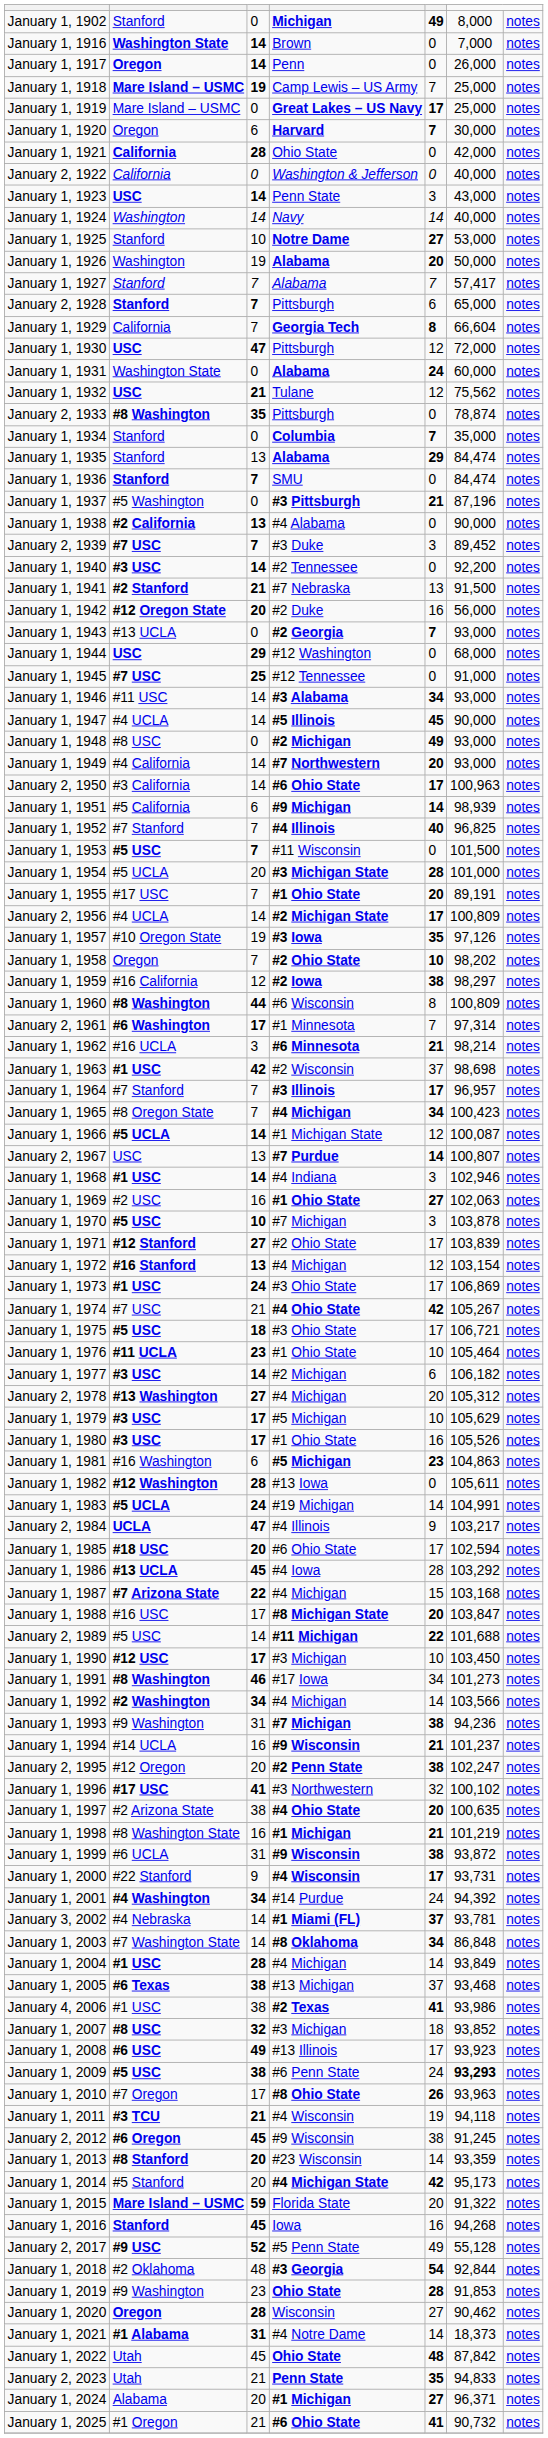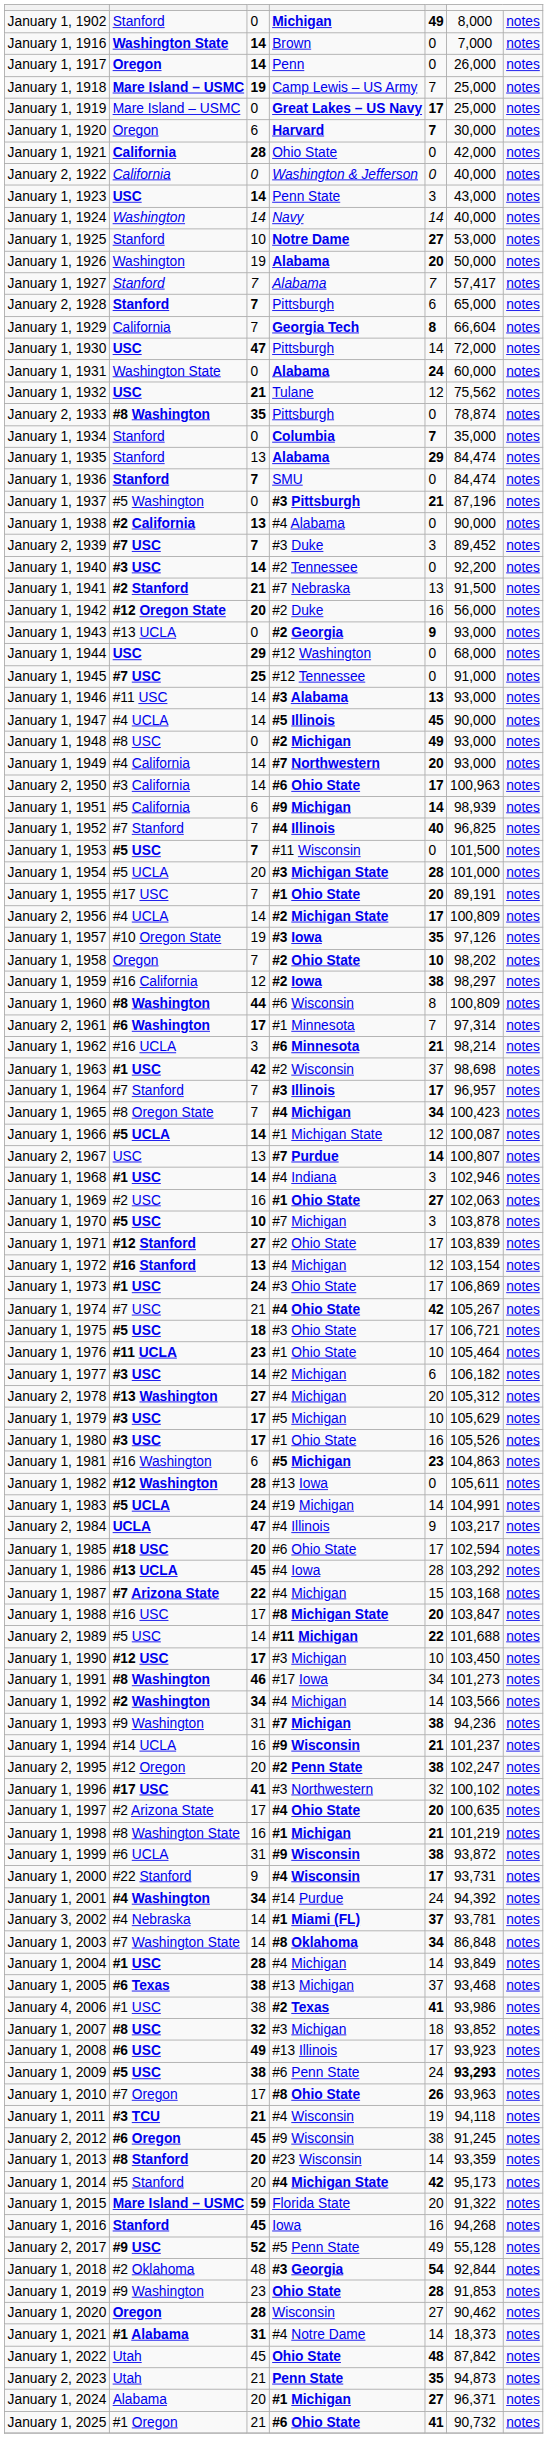(436, 349) 12 -> (436, 349) 14
(432, 632) 7 -> (432, 632) 9
(436, 698) 34 -> (436, 698) 13
(258, 1811) 38 -> (258, 1811) 17
(475, 2378) 94,833 -> (475, 2378) 94,873
